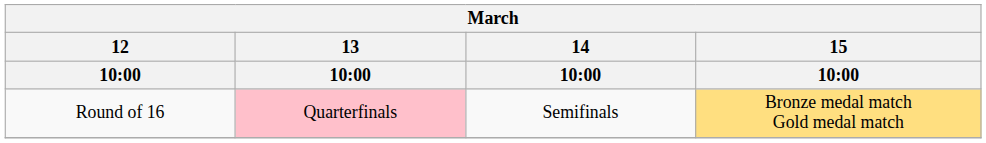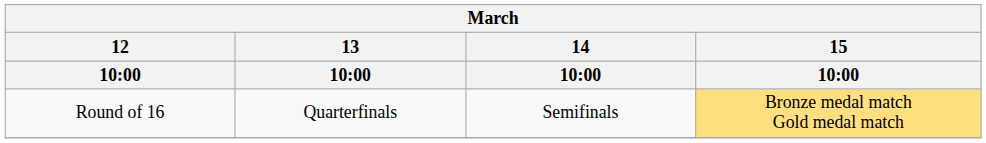(350, 113) pink background -> (350, 113) no background
